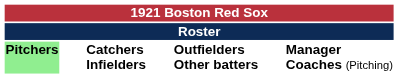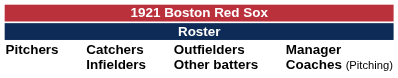(32, 50) lightgreen background -> (32, 50) no background
